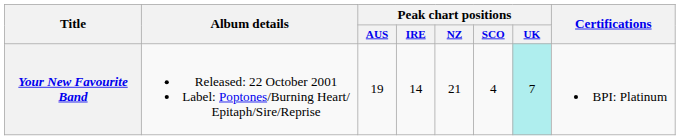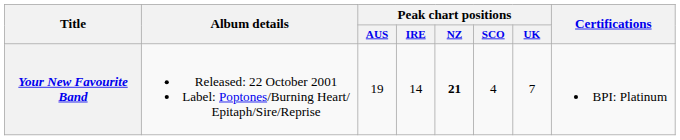(454, 89) normal -> (454, 89) bold
(532, 89) paleturquoise background -> (532, 89) no background
